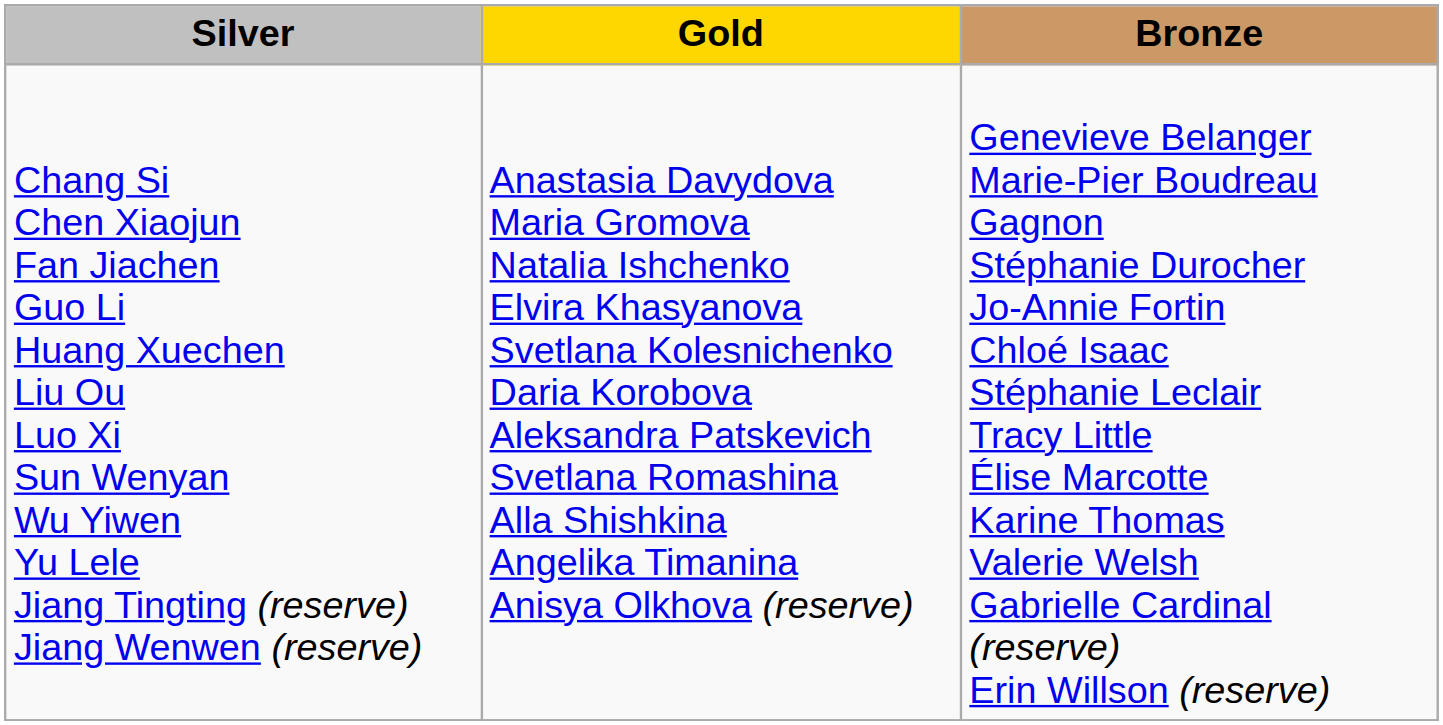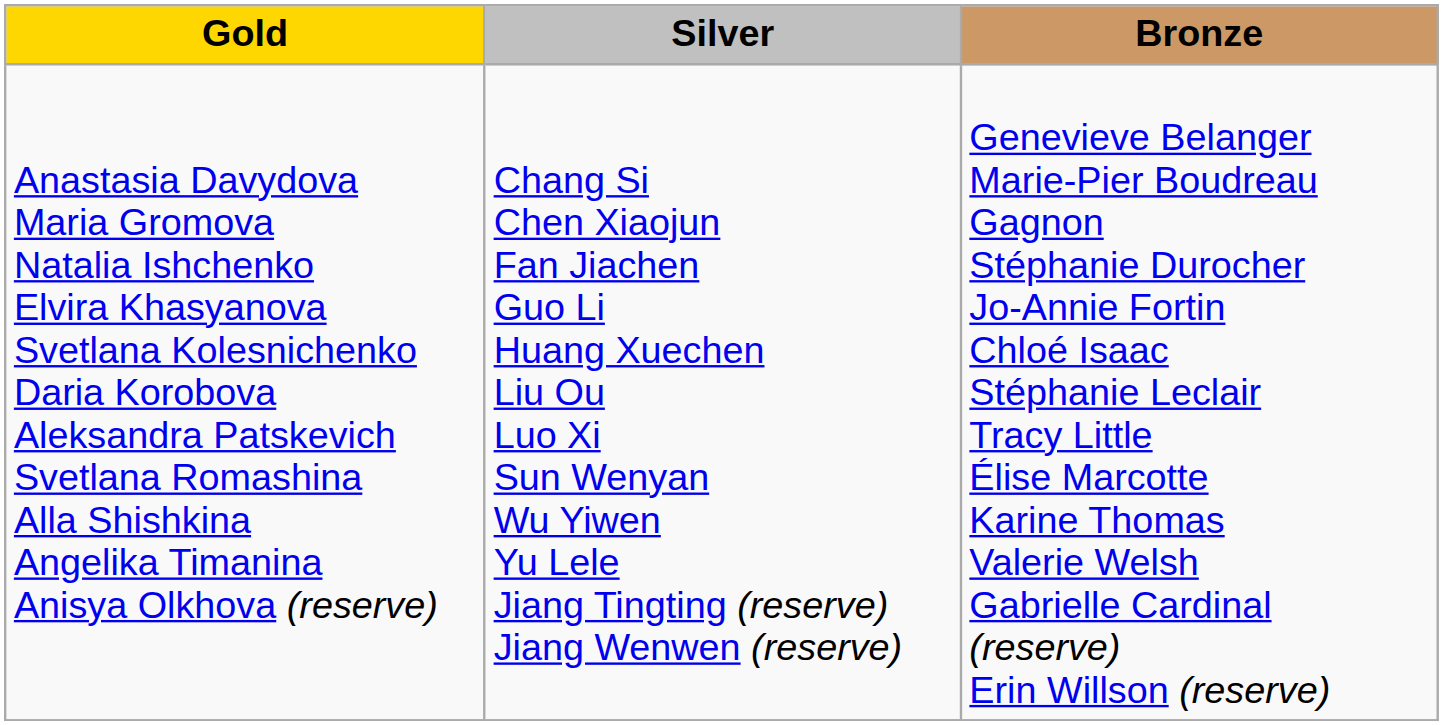columns swapped: (721, 34) <-> (243, 34)
